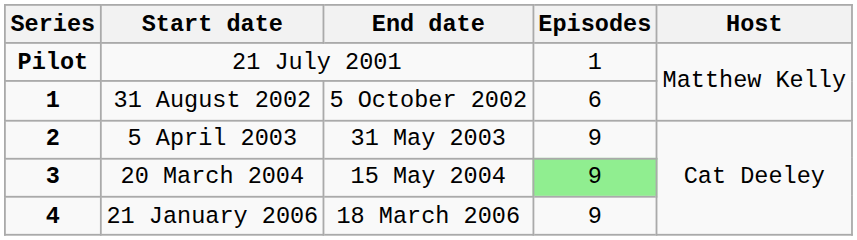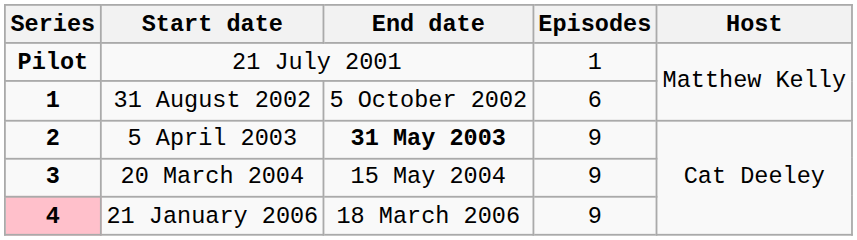(428, 139) normal -> (428, 139) bold
(595, 177) lightgreen background -> (595, 177) no background
(53, 216) no background -> (53, 216) pink background
